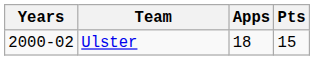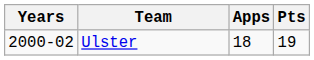(287, 43) 15 -> (287, 43) 19
